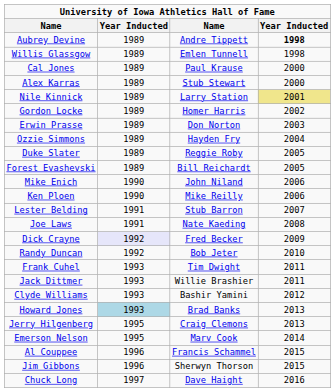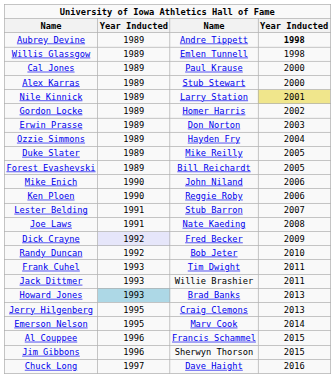(214, 153) Reggie Roby -> (214, 153) Mike Reilly
(214, 196) Mike Reilly -> (214, 196) Reggie Roby
- row: (51, 295)
